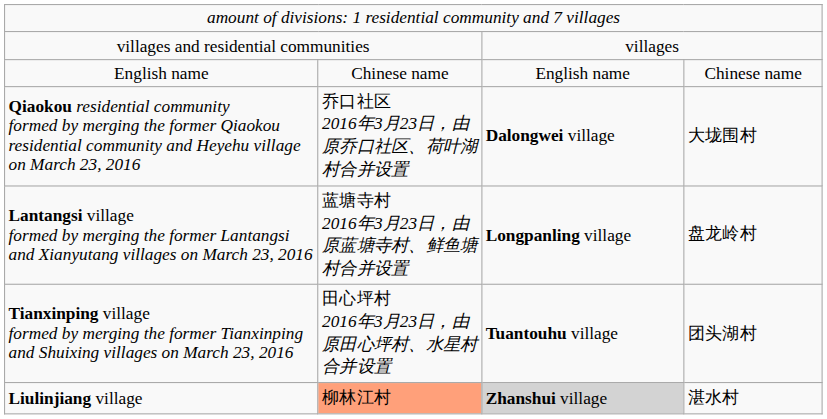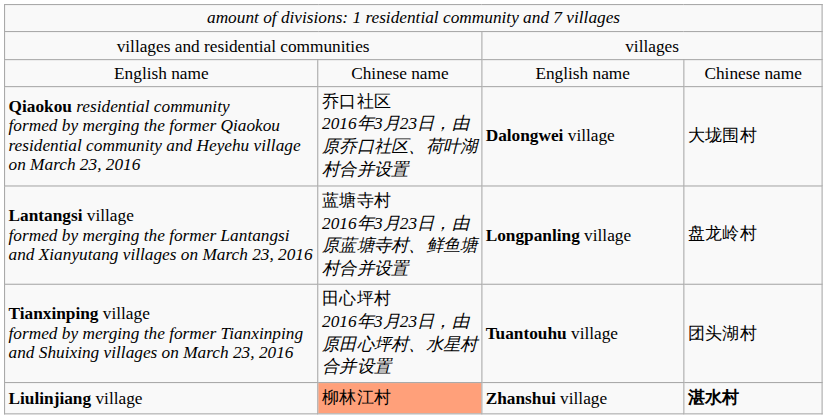(546, 398) lightgrey background -> (546, 398) no background
(714, 397) normal -> (714, 397) bold
